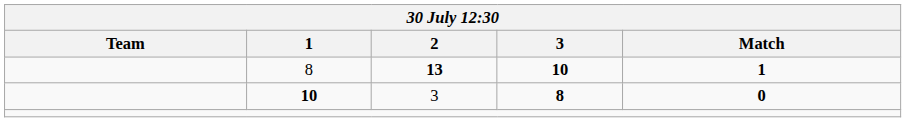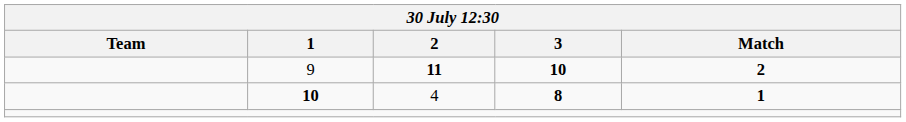(309, 69) 8 -> (311, 69) 9
(434, 69) 13 -> (434, 69) 11
(762, 69) 1 -> (761, 69) 2
(434, 95) 3 -> (434, 95) 4
(762, 95) 0 -> (761, 95) 1
